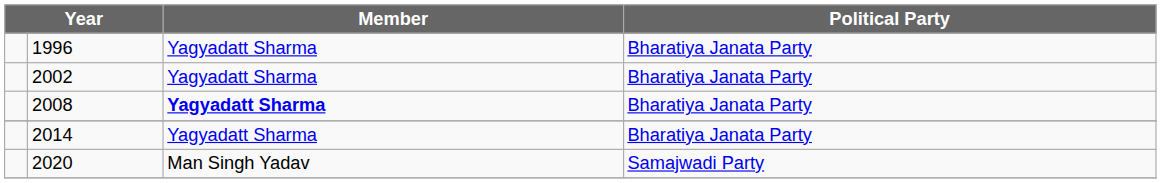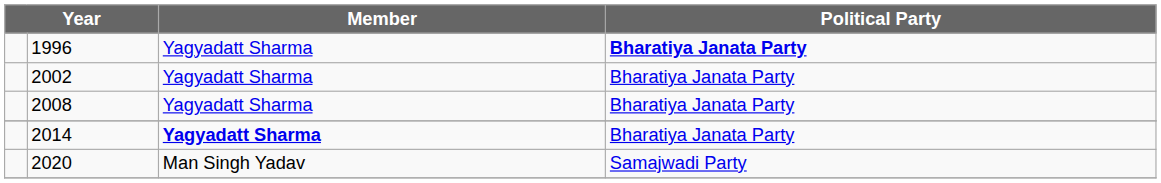(720, 47) normal -> (708, 47) bold
(246, 105) bold -> (238, 105) normal
(242, 134) normal -> (242, 134) bold
